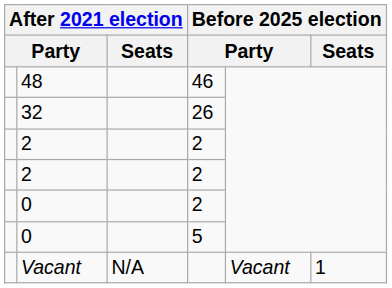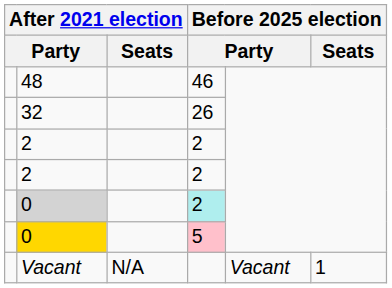(26, 205) no background -> (26, 205) lightgrey background
(197, 205) no background -> (197, 205) paleturquoise background
(26, 236) no background -> (26, 236) gold background
(197, 236) no background -> (197, 236) pink background
